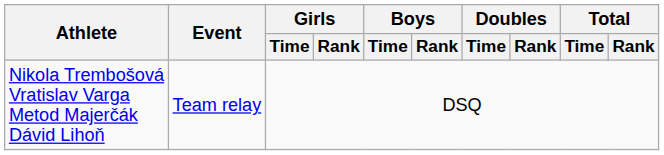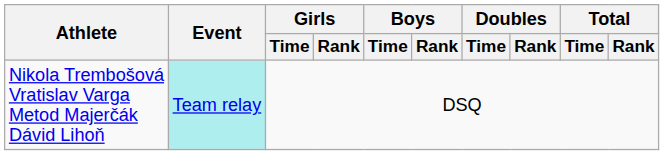(217, 105) no background -> (217, 105) paleturquoise background
